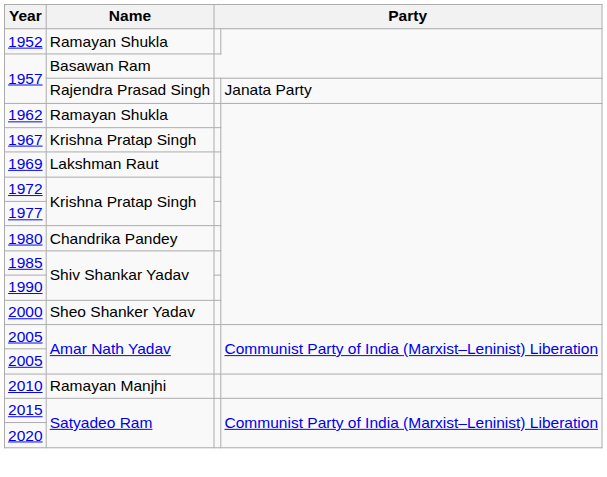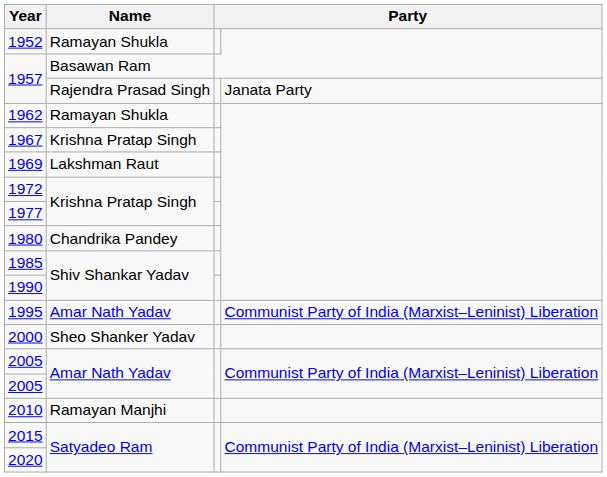+ row: (25, 312)
